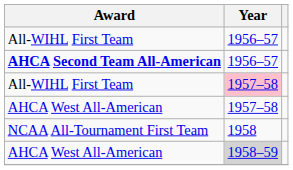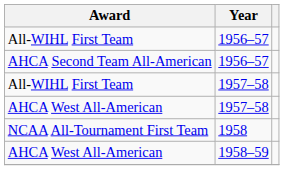(114, 61) bold -> (110, 61) normal
(253, 84) pink background -> (243, 84) no background
(253, 152) lightgrey background -> (243, 152) no background
